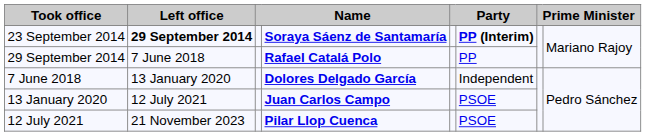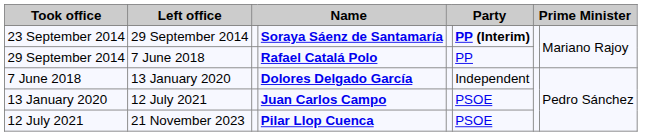(192, 36) bold -> (190, 36) normal
